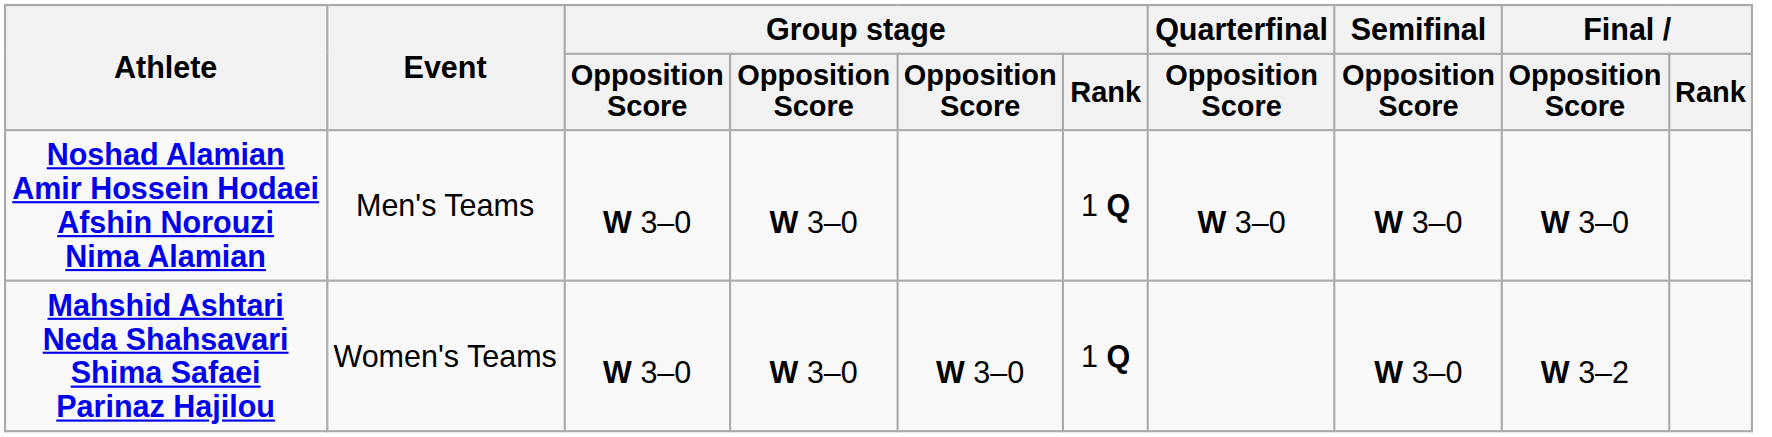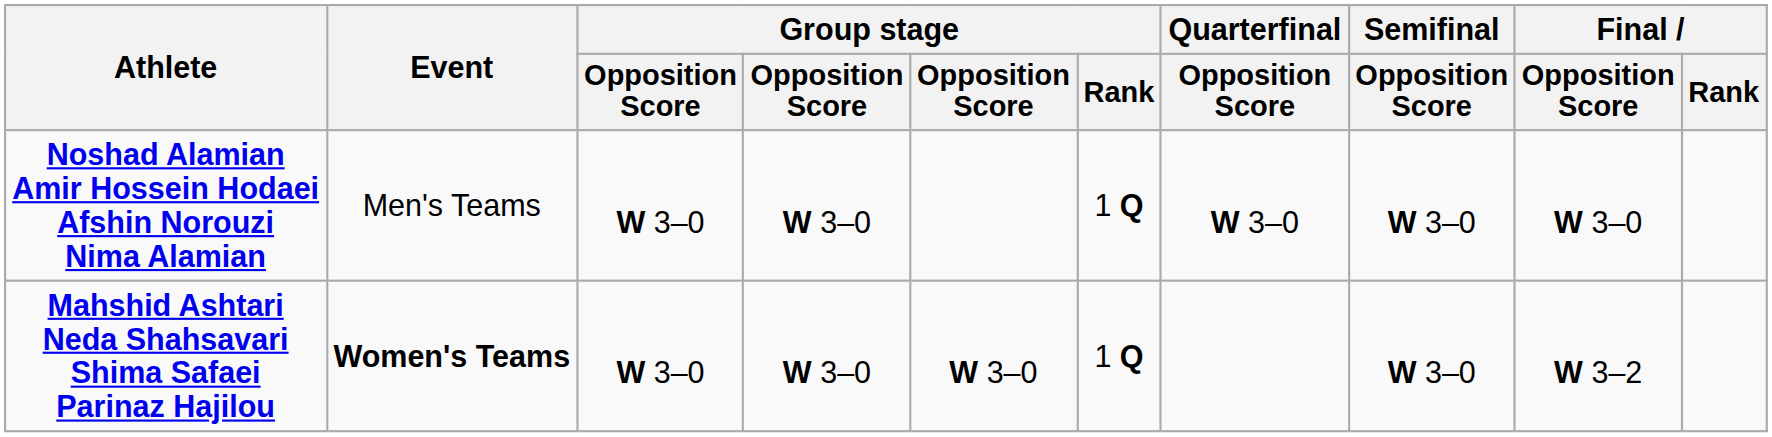(445, 356) normal -> (452, 356) bold
